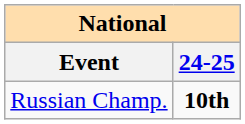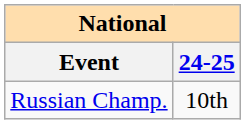(207, 99) bold -> (207, 99) normal
